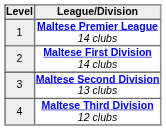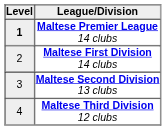(19, 32) normal -> (19, 32) bold
